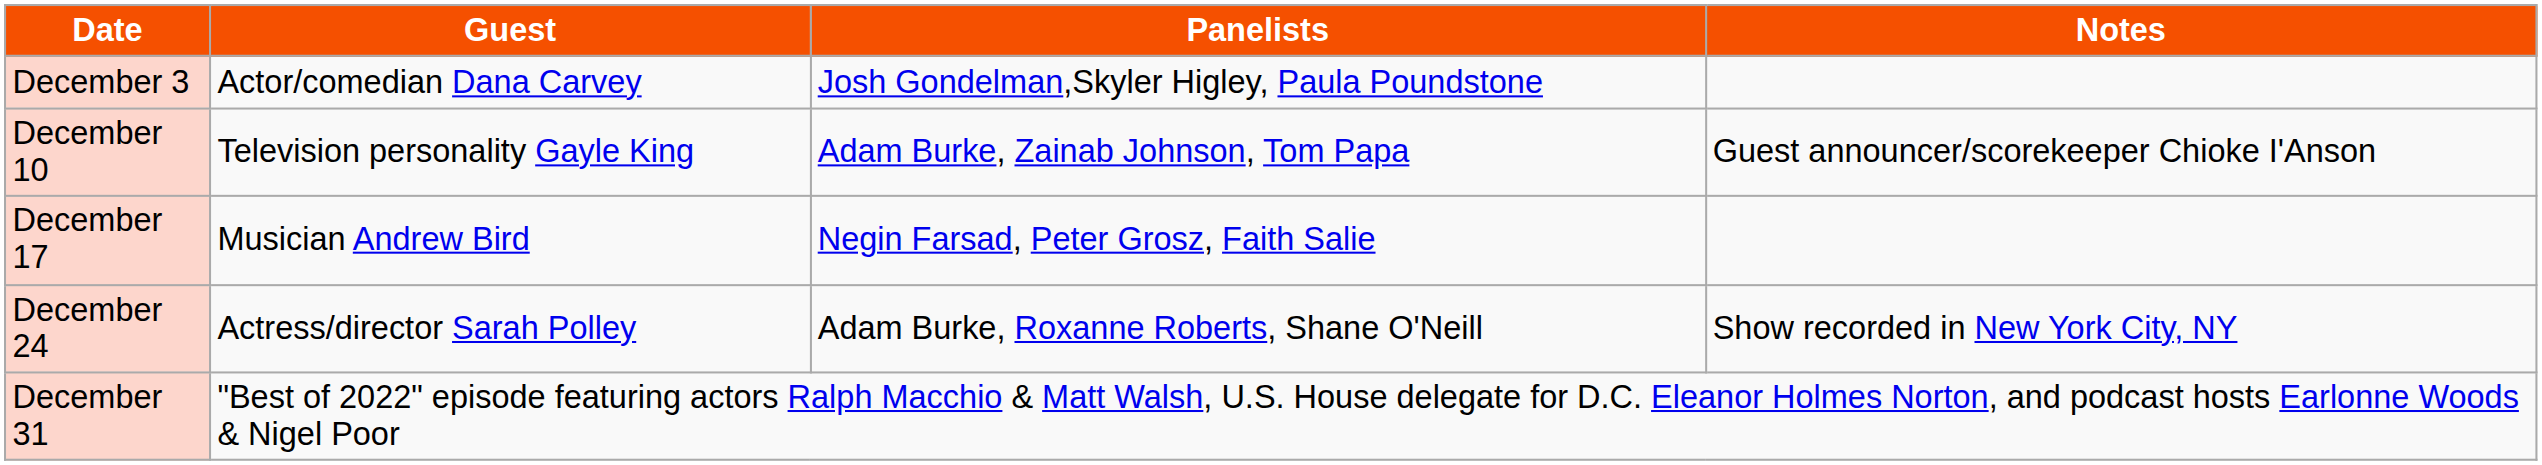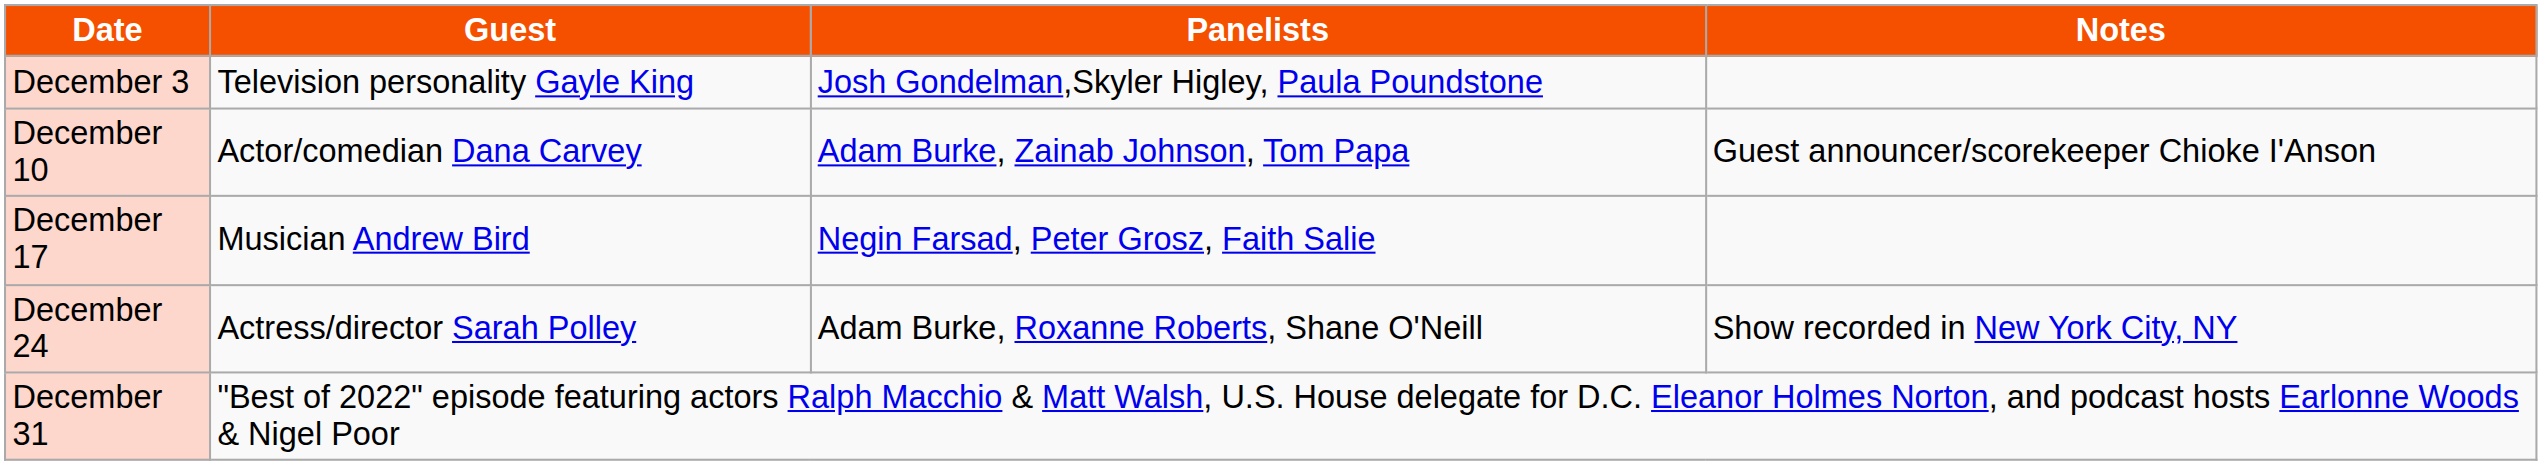(430, 81) Actor/comedian Dana Carvey -> (456, 81) Television personality Gayle King
(456, 151) Television personality Gayle King -> (430, 151) Actor/comedian Dana Carvey
